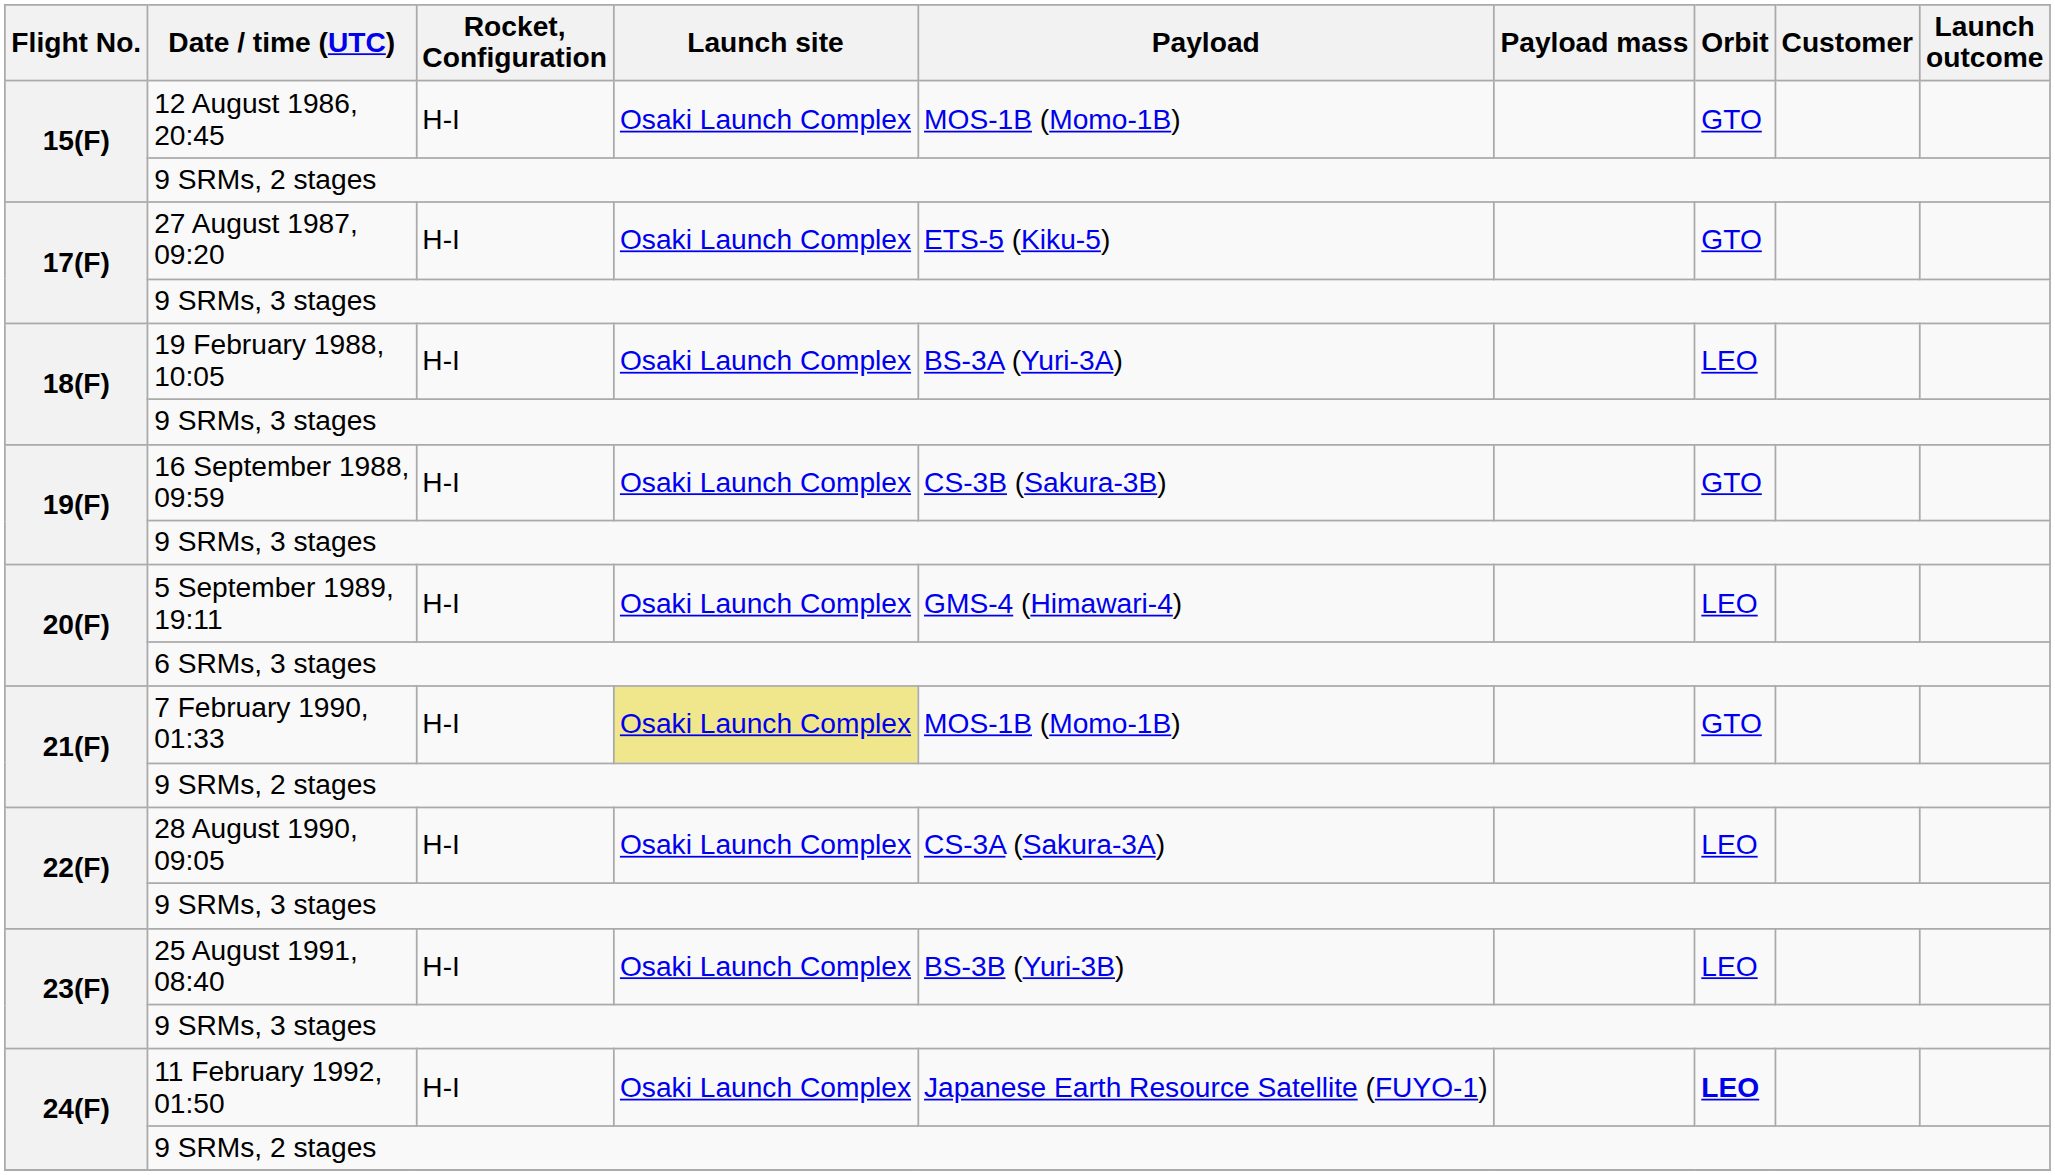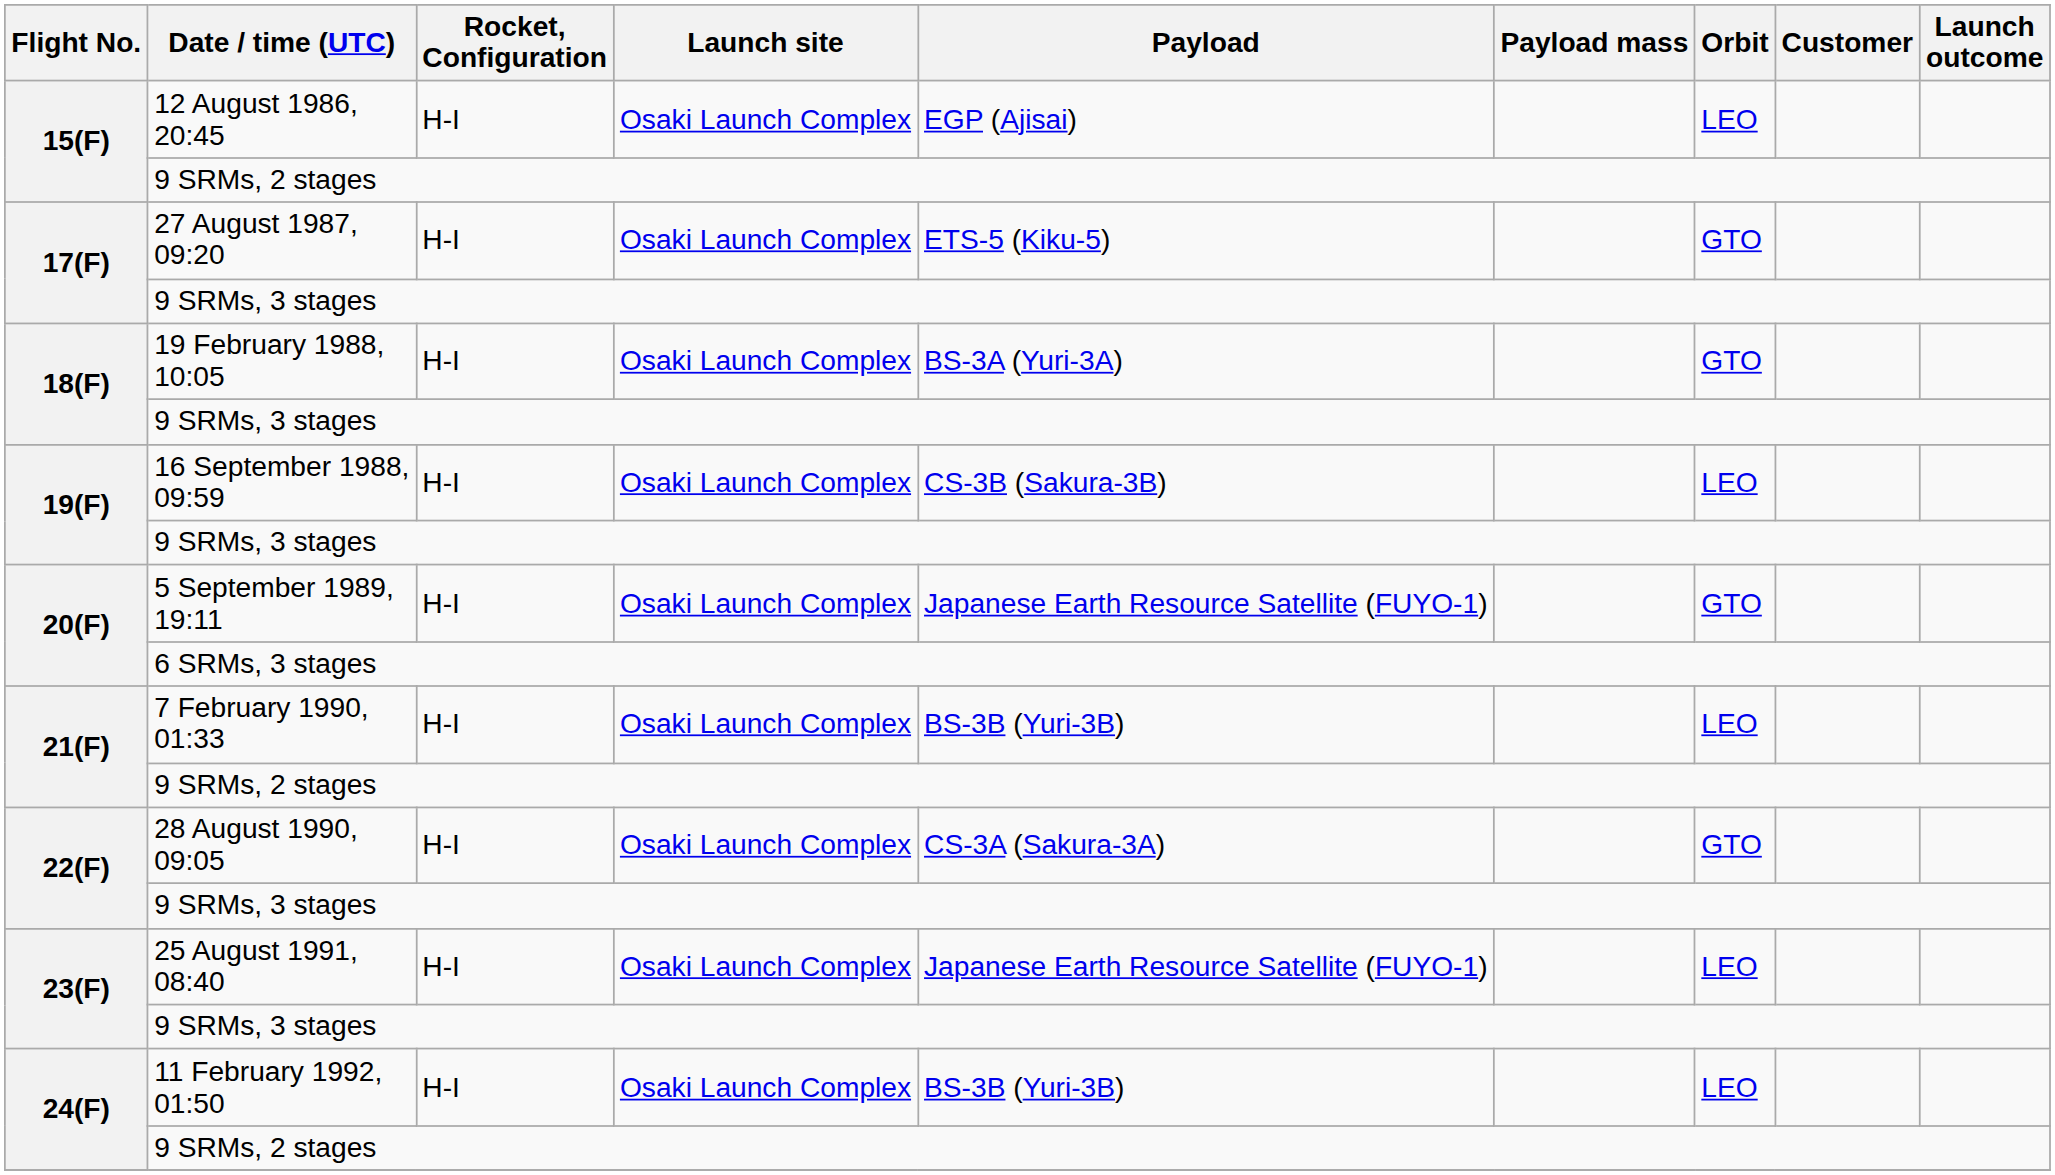(1052, 119) MOS-1B (Momo-1B) -> (1000, 119) EGP (Ajisai)
(1732, 119) GTO -> (1730, 119) LEO
(1730, 361) LEO -> (1732, 361) GTO
(1732, 482) GTO -> (1730, 482) LEO
(1053, 603) GMS-4 (Himawari-4) -> (1206, 603) Japanese Earth Resource Satellite (FUYO-1)
(1730, 603) LEO -> (1732, 603) GTO
(765, 724) khaki background -> (765, 724) no background
(1052, 724) MOS-1B (Momo-1B) -> (1024, 724) BS-3B (Yuri-3B)
(1732, 724) GTO -> (1730, 724) LEO
(1730, 845) LEO -> (1732, 845) GTO
(1024, 966) BS-3B (Yuri-3B) -> (1206, 966) Japanese Earth Resource Satellite (FUYO-1)
(1206, 1087) Japanese Earth Resource Satellite (FUYO-1) -> (1024, 1087) BS-3B (Yuri-3B)
(1730, 1087) bold -> (1730, 1087) normal
